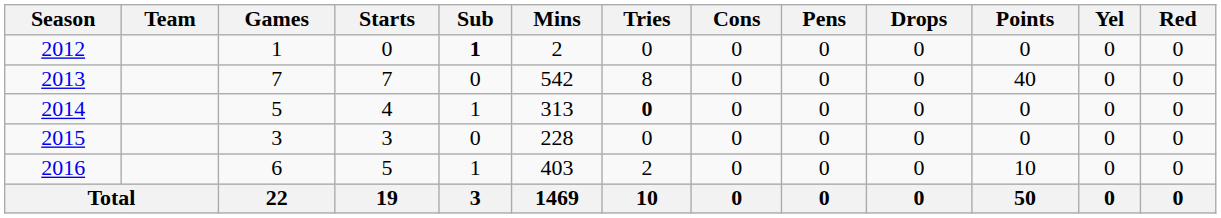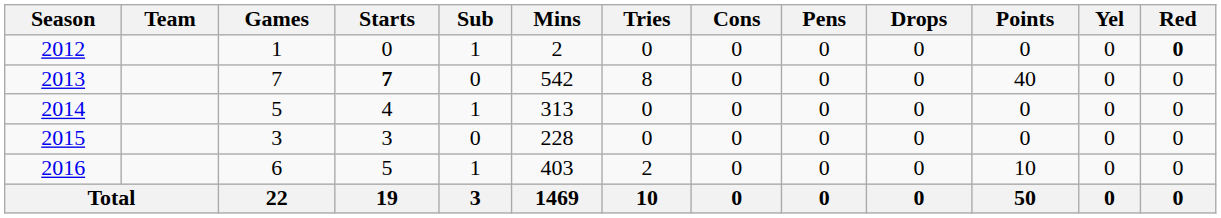(475, 48) bold -> (475, 48) normal
(1178, 48) normal -> (1178, 48) bold
(387, 78) normal -> (387, 78) bold
(647, 108) bold -> (647, 108) normal
